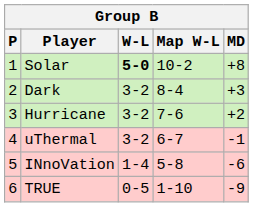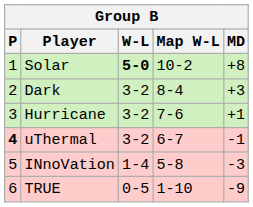(236, 115) +2 -> (236, 115) +1
(13, 140) normal -> (13, 140) bold
(236, 164) -6 -> (236, 164) -3
